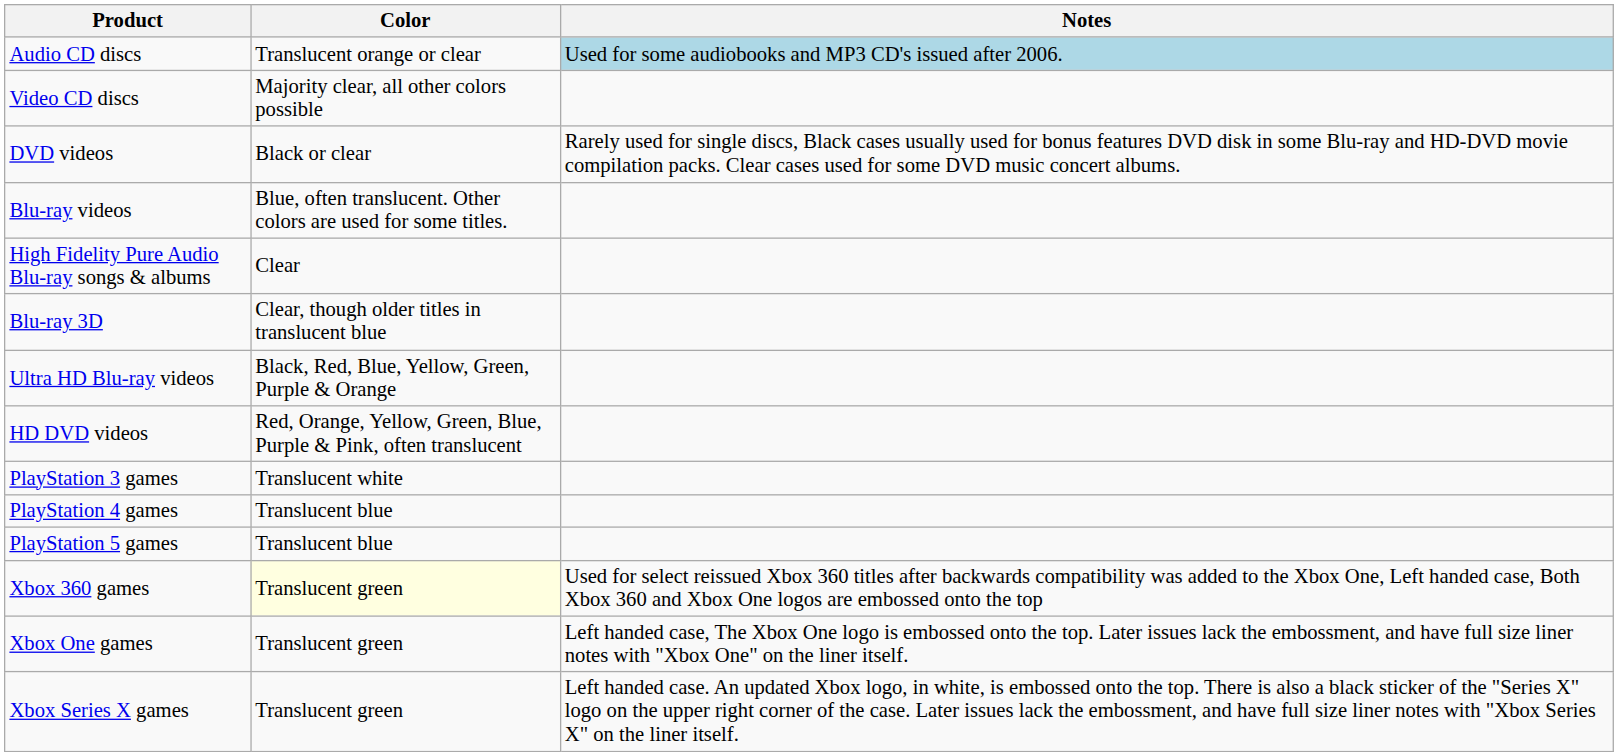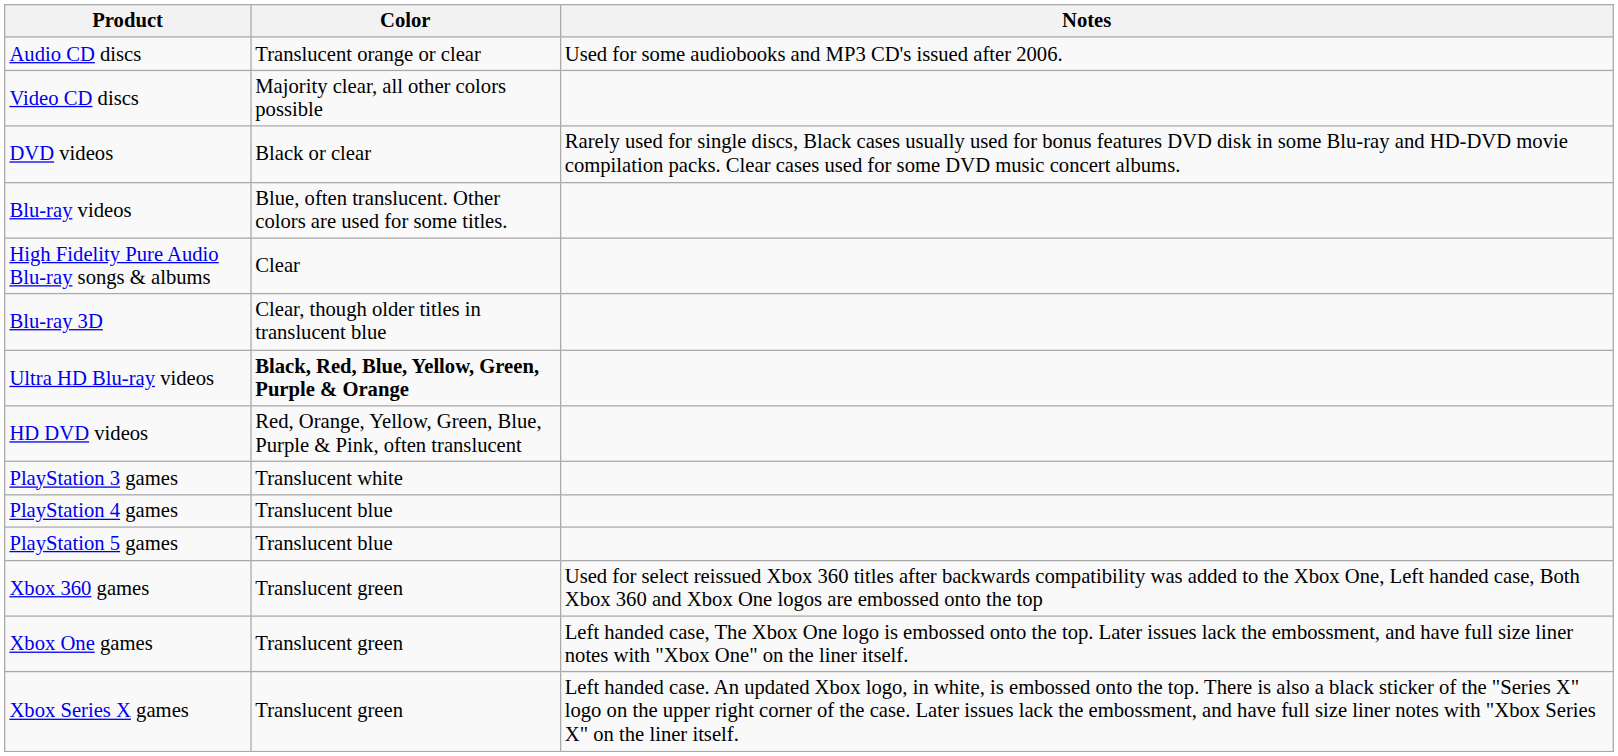(814, 53) lightblue background -> (814, 53) no background
(392, 377) normal -> (397, 377) bold
(329, 587) lightyellow background -> (329, 587) no background
